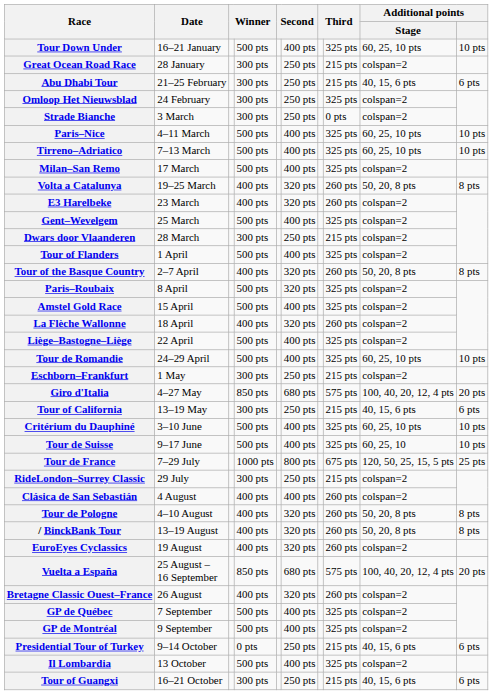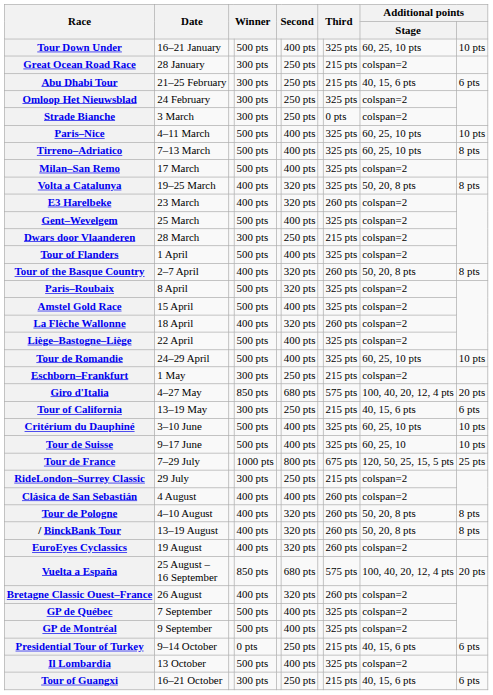(472, 151) 10 pts -> (469, 151) 8 pts
(341, 185) 260 pts -> (341, 185) 325 pts
